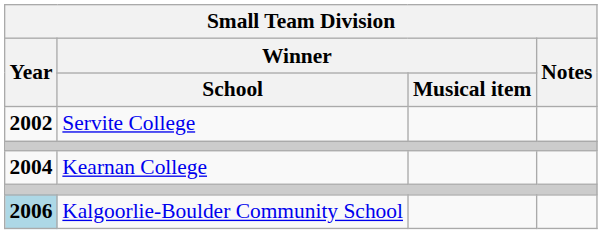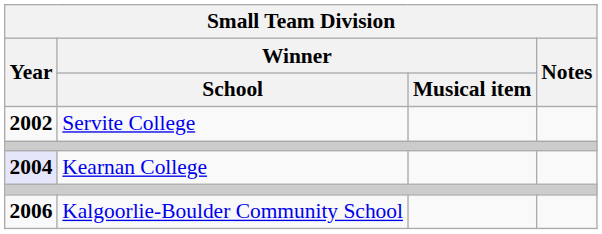(31, 167) no background -> (31, 167) lavender background
(31, 211) lightblue background -> (31, 211) no background
